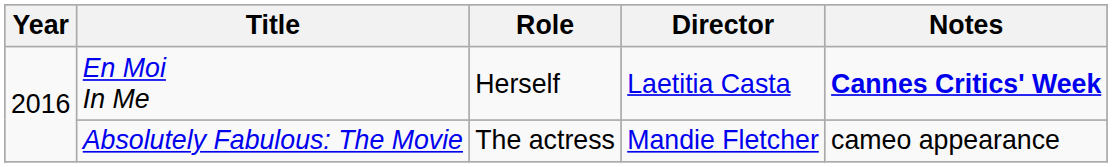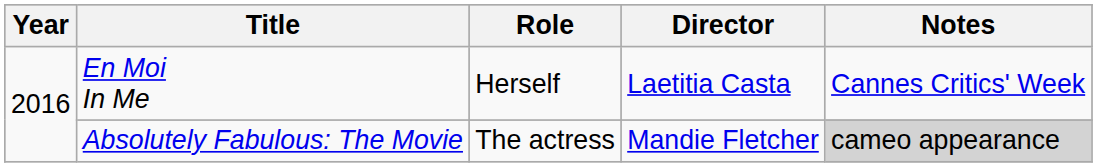(966, 83) bold -> (958, 83) normal
(945, 140) no background -> (945, 140) lightgrey background
